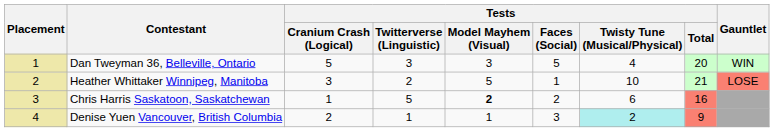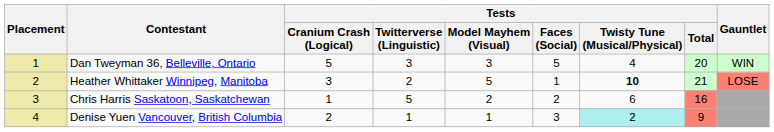(632, 81) normal -> (632, 81) bold
(489, 99) bold -> (489, 99) normal
